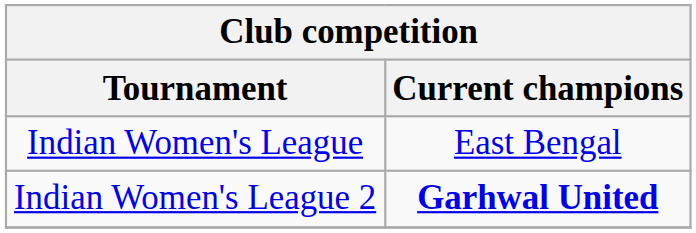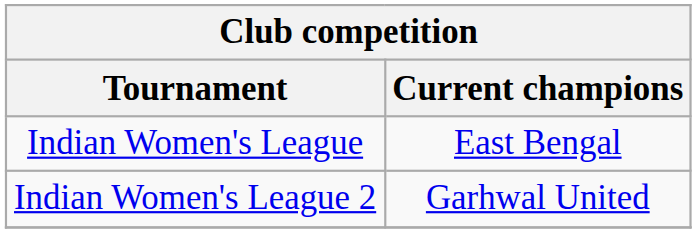(538, 198) bold -> (538, 198) normal
